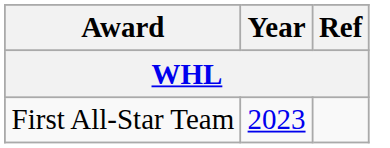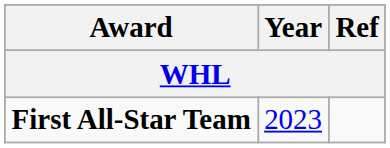(123, 119) normal -> (131, 119) bold
